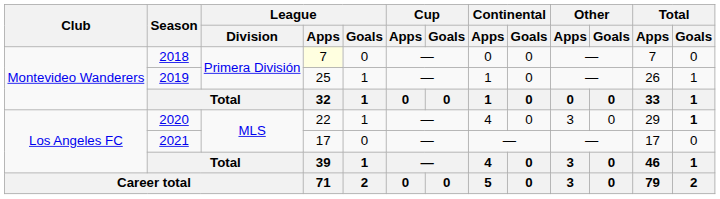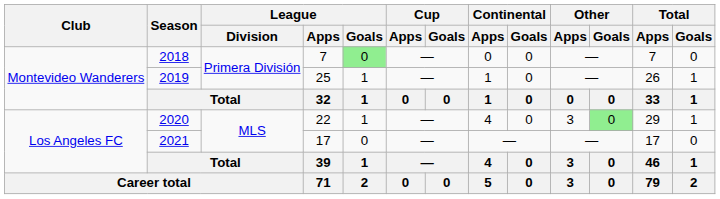(323, 57) lightyellow background -> (323, 57) no background
(364, 57) no background -> (364, 57) lightgreen background
(611, 120) no background -> (611, 120) lightgreen background
(694, 120) bold -> (694, 120) normal
